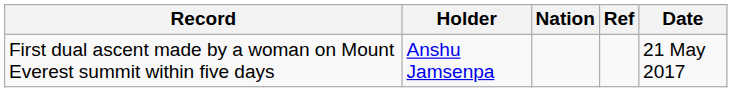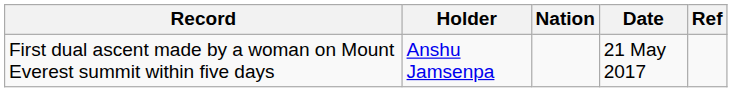columns swapped: (683, 19) <-> (619, 19)
